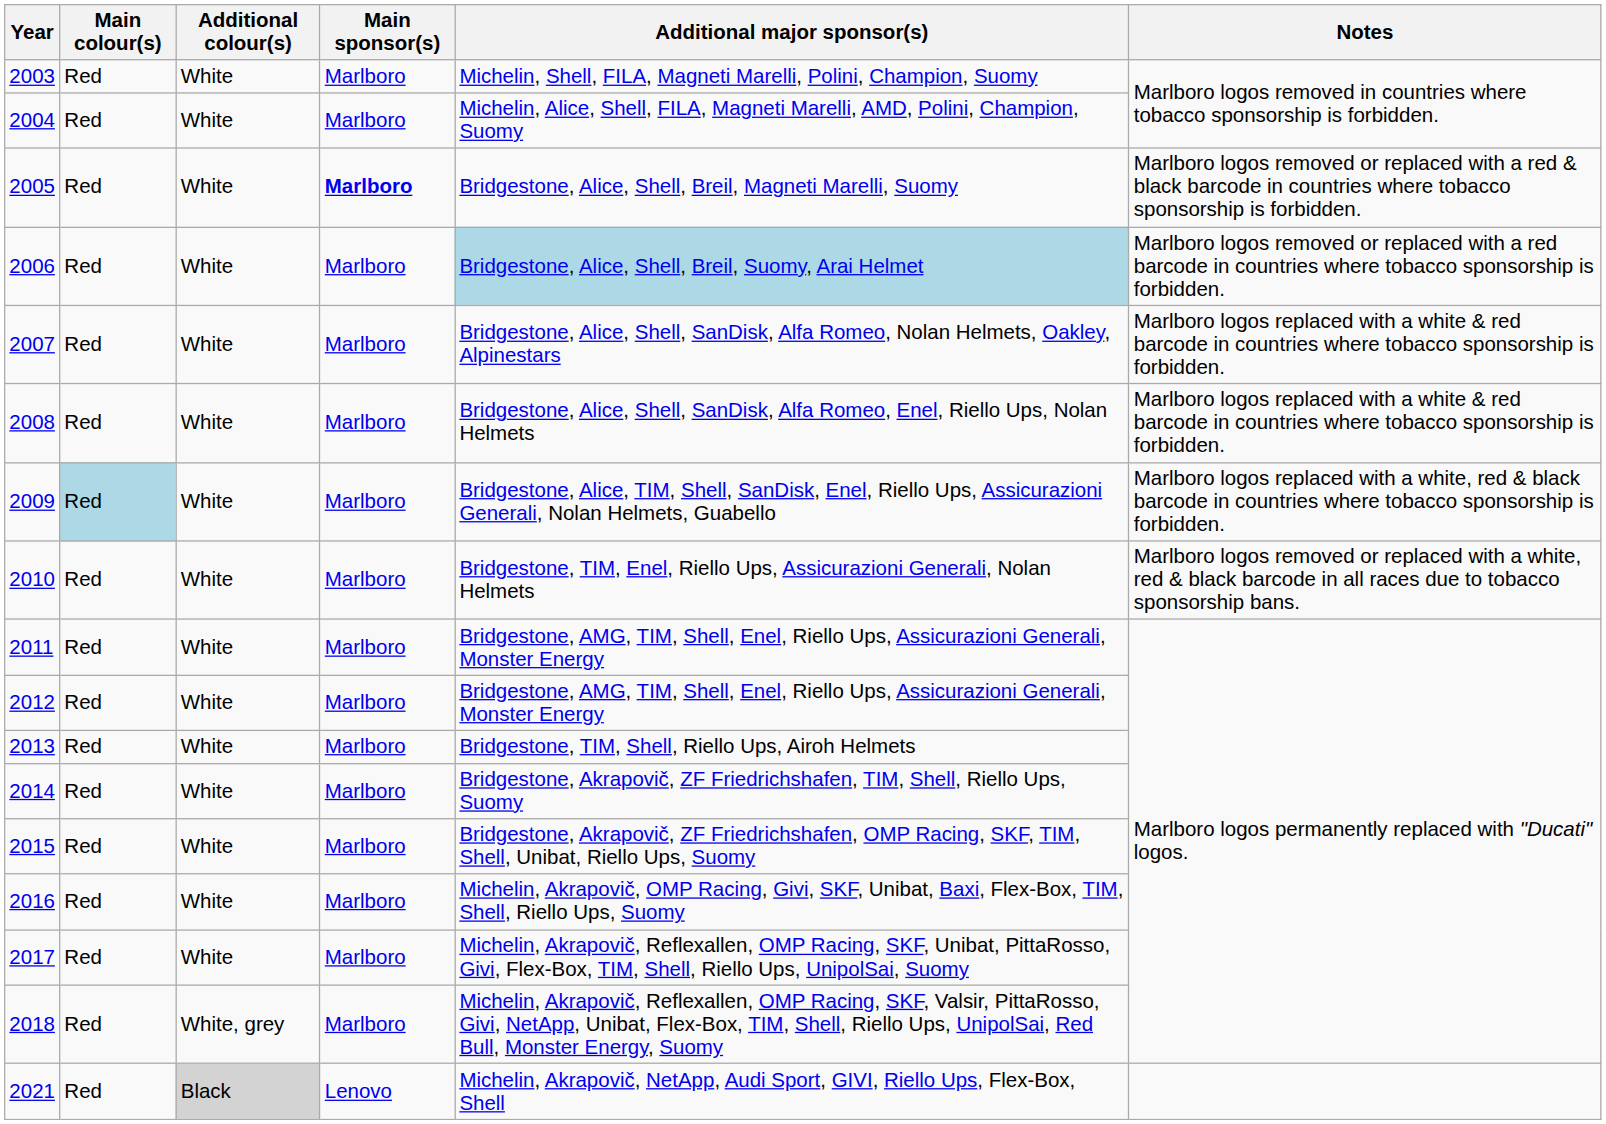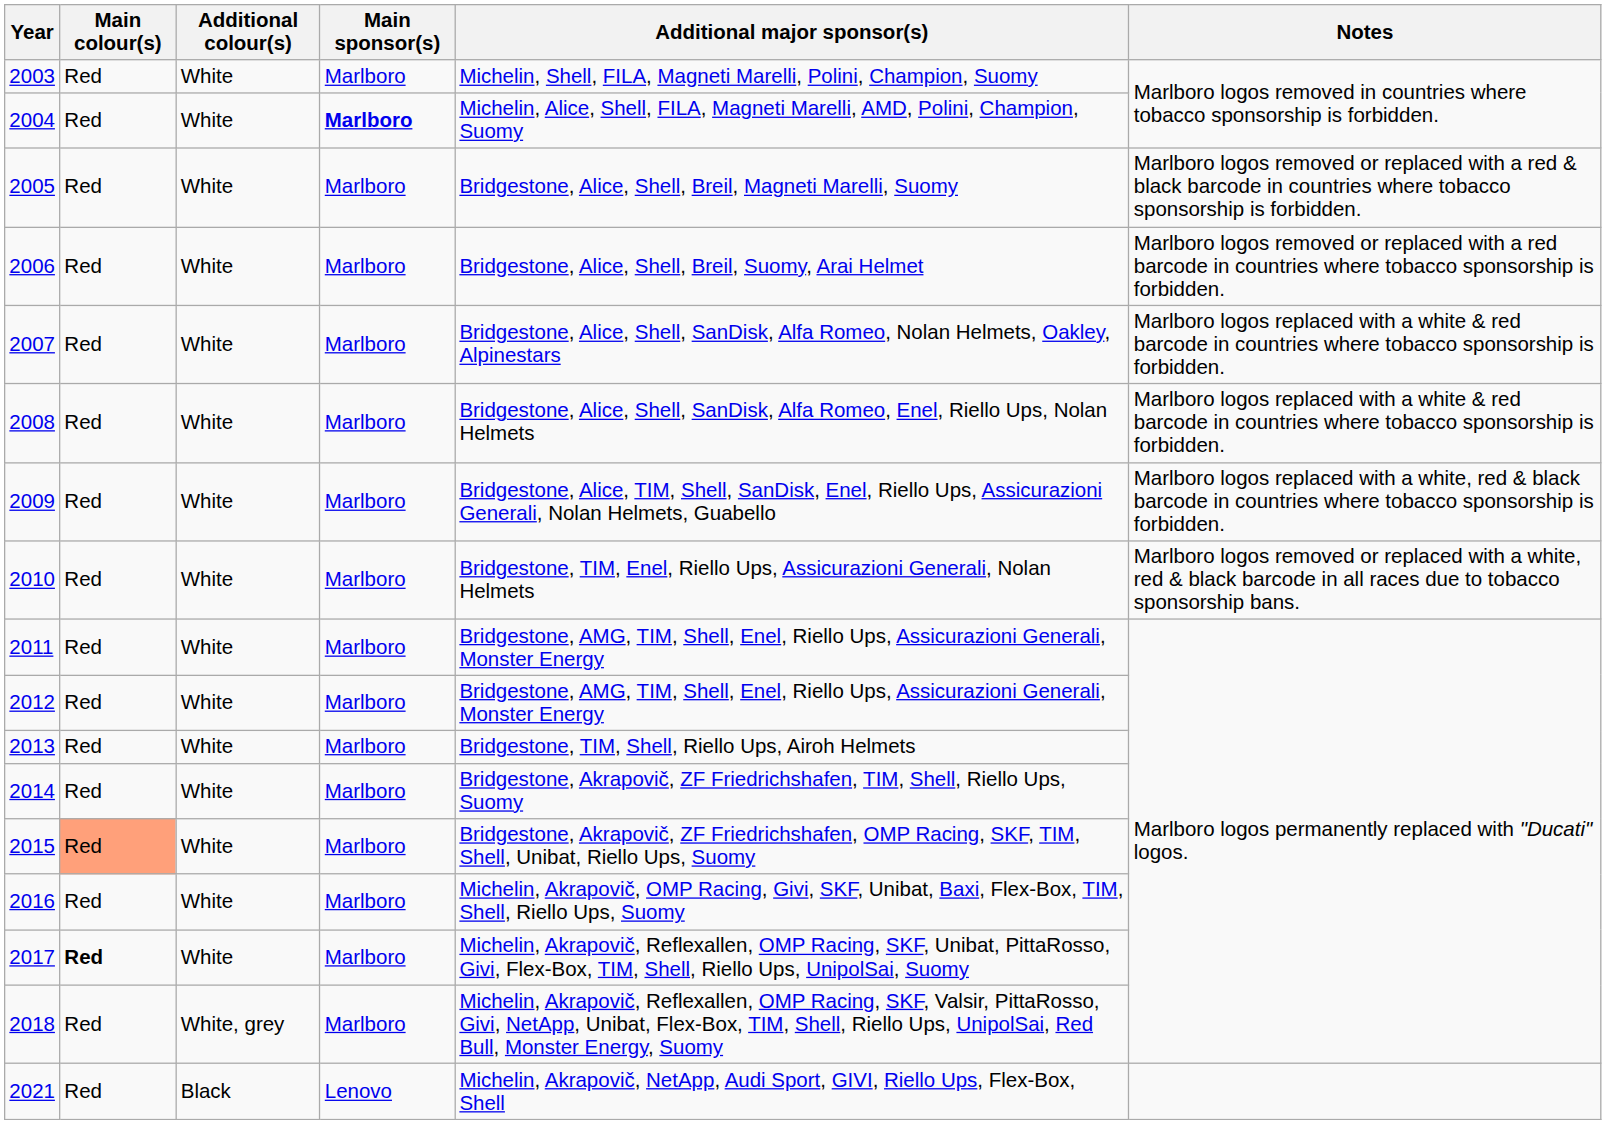(365, 120) normal -> (369, 120) bold
(369, 187) bold -> (365, 187) normal
(691, 265) lightblue background -> (691, 265) no background
(83, 501) lightblue background -> (83, 501) no background
(83, 846) no background -> (83, 846) lightsalmon background
(83, 957) normal -> (84, 957) bold
(206, 1091) lightgrey background -> (206, 1091) no background
